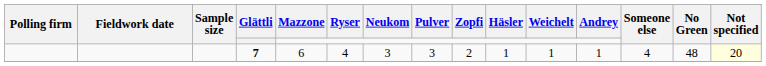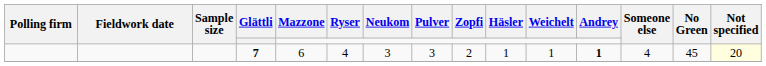(599, 53) normal -> (599, 53) bold
(692, 53) 48 -> (692, 53) 45
